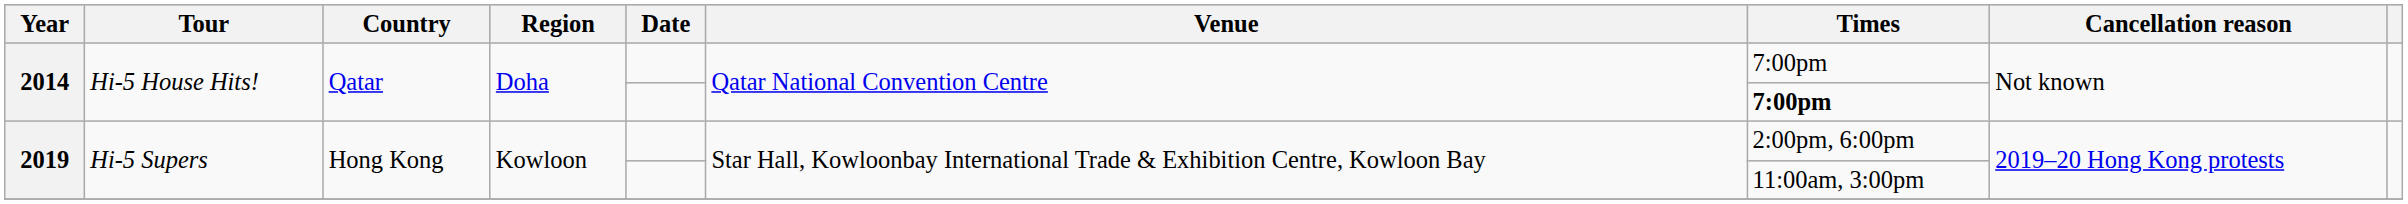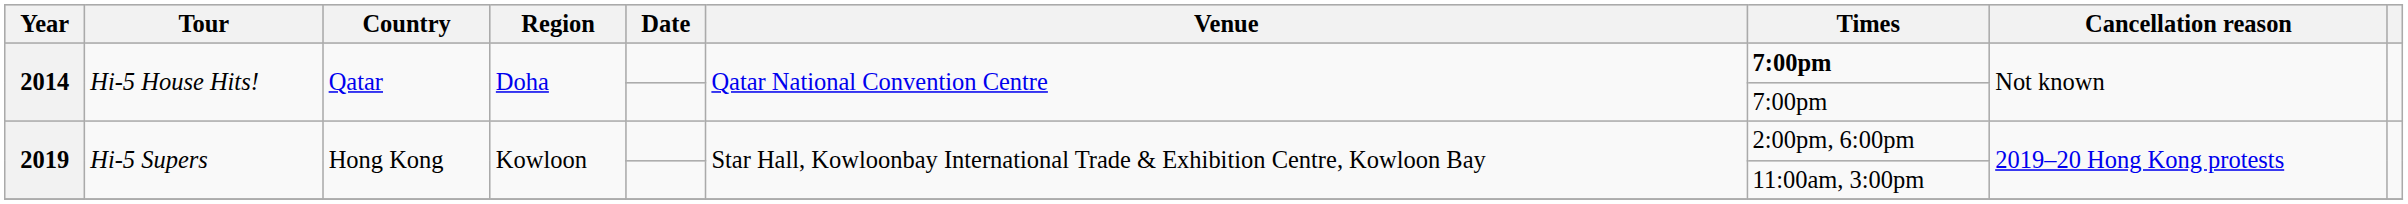(1790, 62) normal -> (1792, 62) bold
(1792, 101) bold -> (1790, 101) normal
